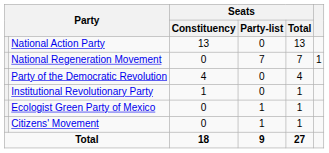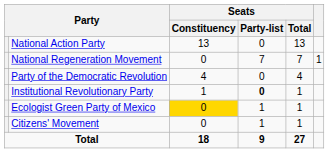(262, 92) normal -> (262, 92) bold
(204, 108) no background -> (204, 108) gold background
